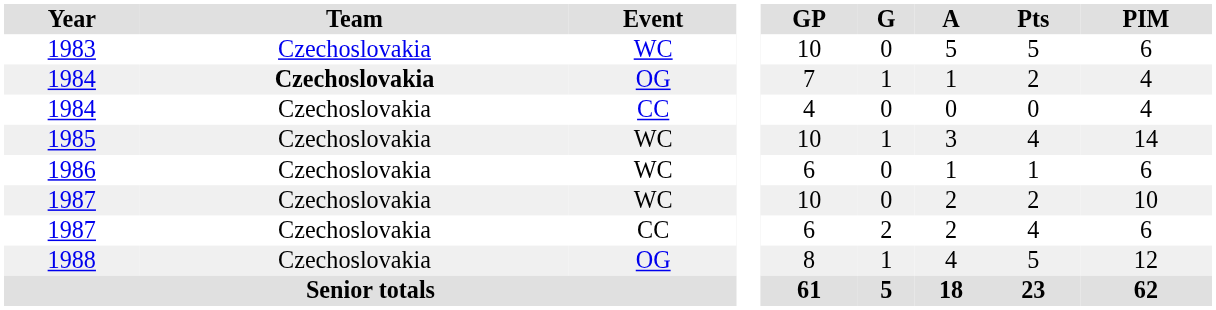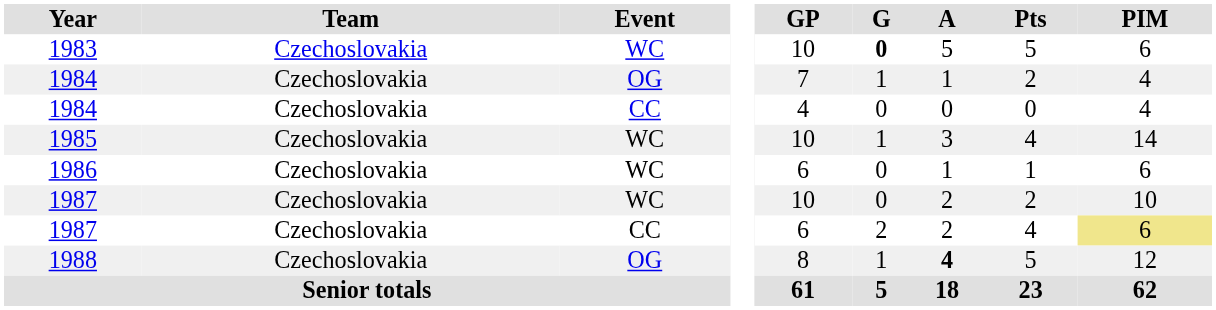(886, 49) normal -> (881, 49) bold
(355, 79) bold -> (351, 79) normal
(1146, 230) no background -> (1145, 230) khaki background
(951, 260) normal -> (947, 260) bold
